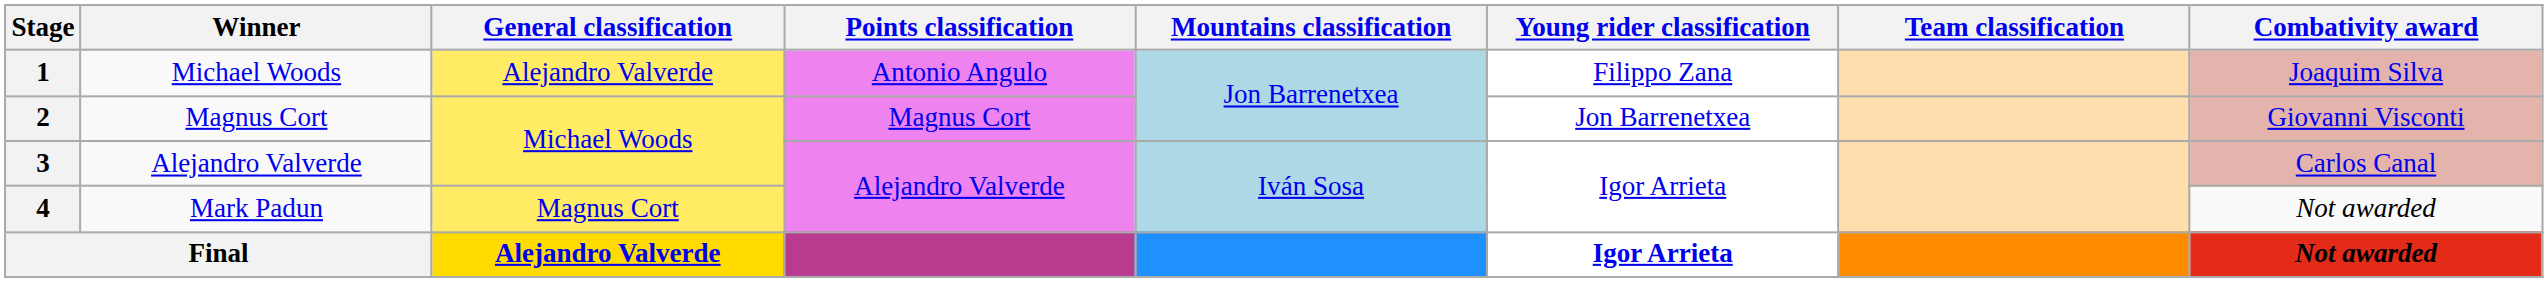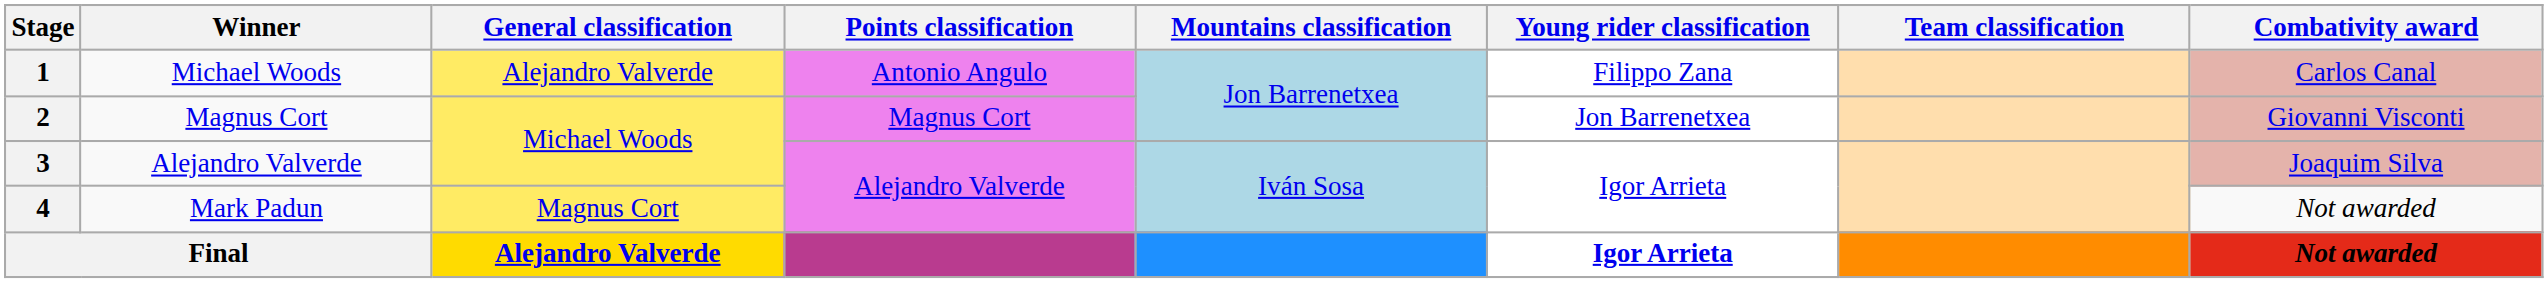(2366, 72) Joaquim Silva -> (2366, 72) Carlos Canal
(2366, 163) Carlos Canal -> (2366, 163) Joaquim Silva
